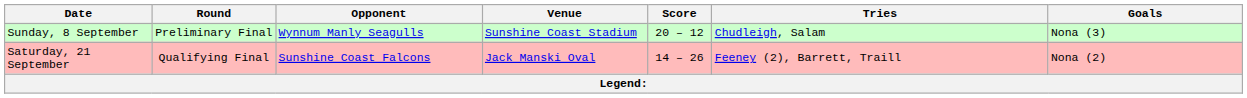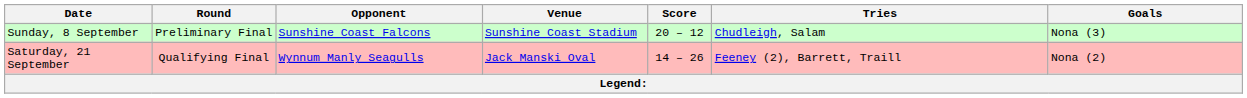(351, 32) Wynnum Manly Seagulls -> (355, 32) Sunshine Coast Falcons
(355, 58) Sunshine Coast Falcons -> (351, 58) Wynnum Manly Seagulls
